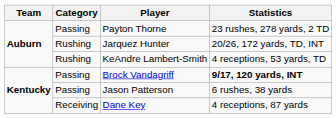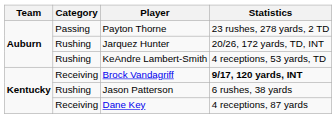(73, 74) Passing -> (77, 74) Receiving
(73, 90) Passing -> (73, 90) Rushing
